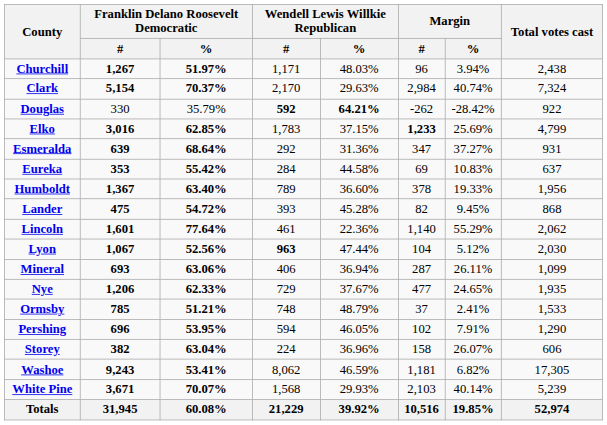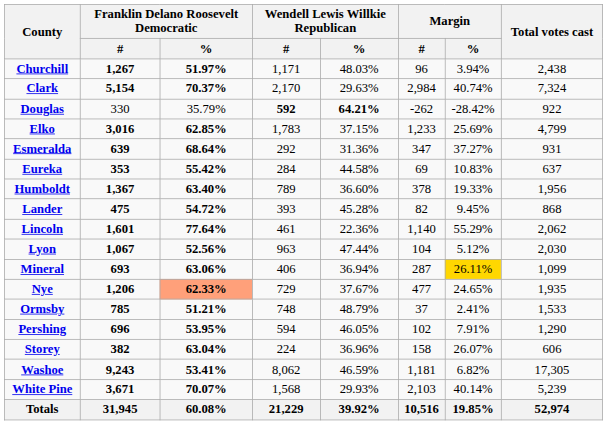(422, 128) bold -> (422, 128) normal
(286, 249) bold -> (286, 249) normal
(473, 269) no background -> (473, 269) gold background
(206, 289) no background -> (206, 289) lightsalmon background
